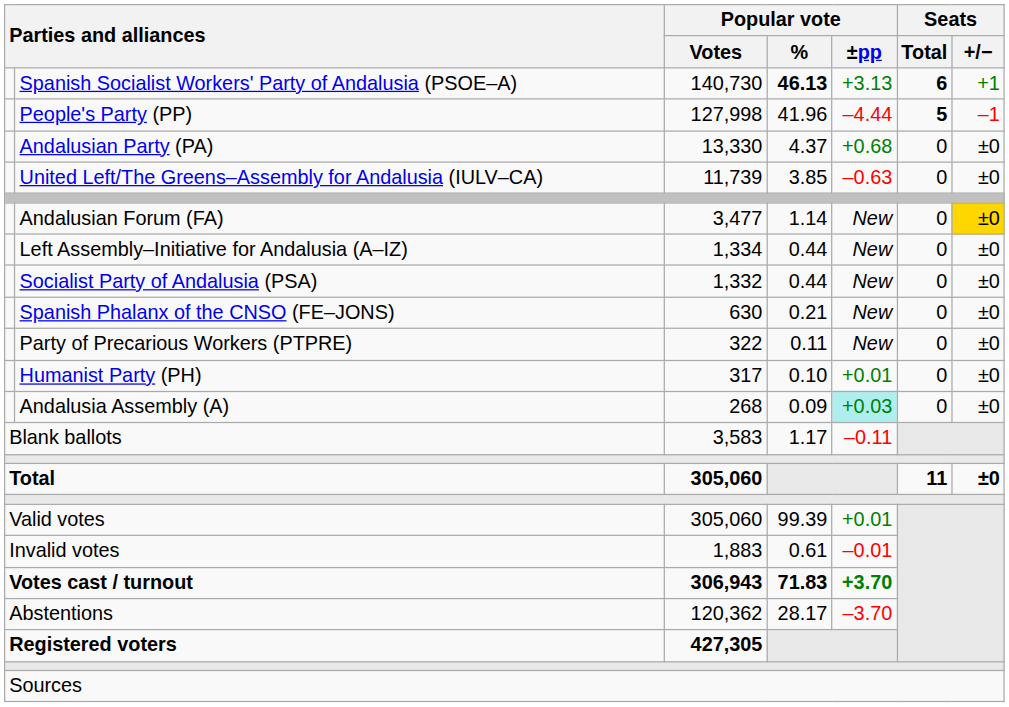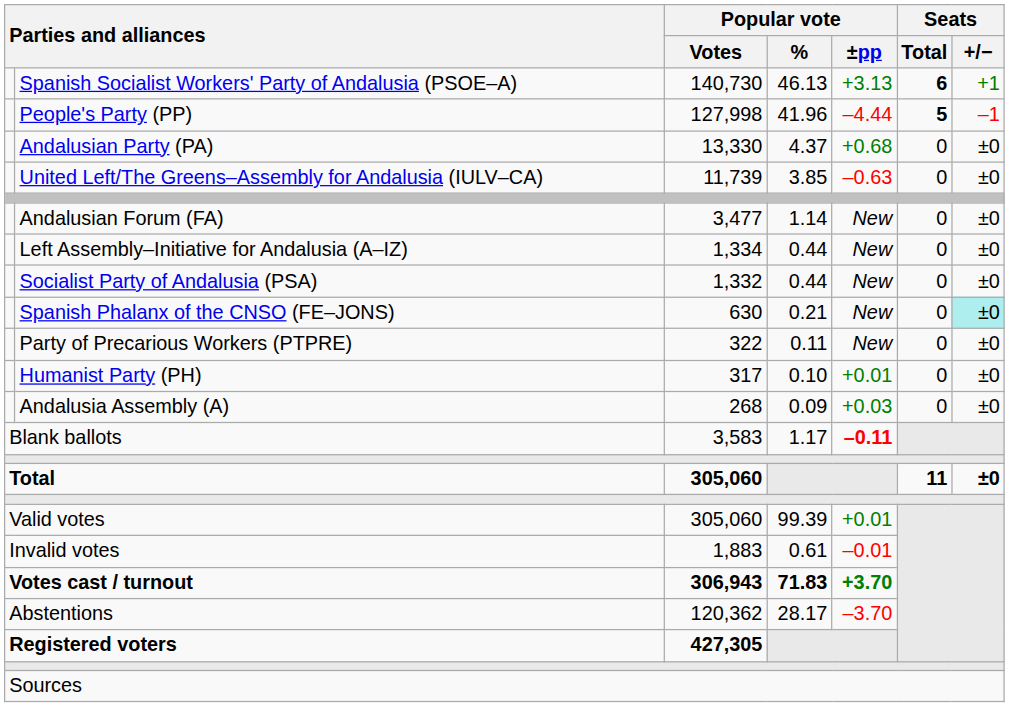(802, 83) bold -> (802, 83) normal
(989, 218) gold background -> (989, 218) no background
(989, 312) no background -> (989, 312) paleturquoise background
(867, 406) paleturquoise background -> (867, 406) no background
(868, 438) normal -> (868, 438) bold
